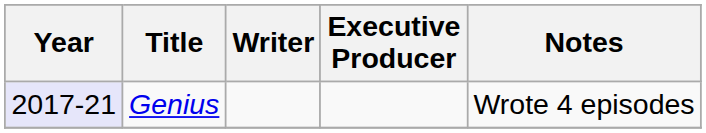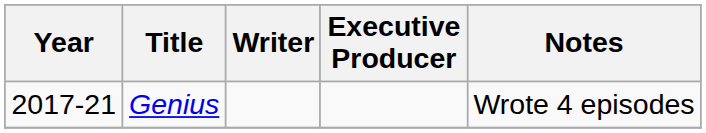(64, 104) lavender background -> (64, 104) no background
